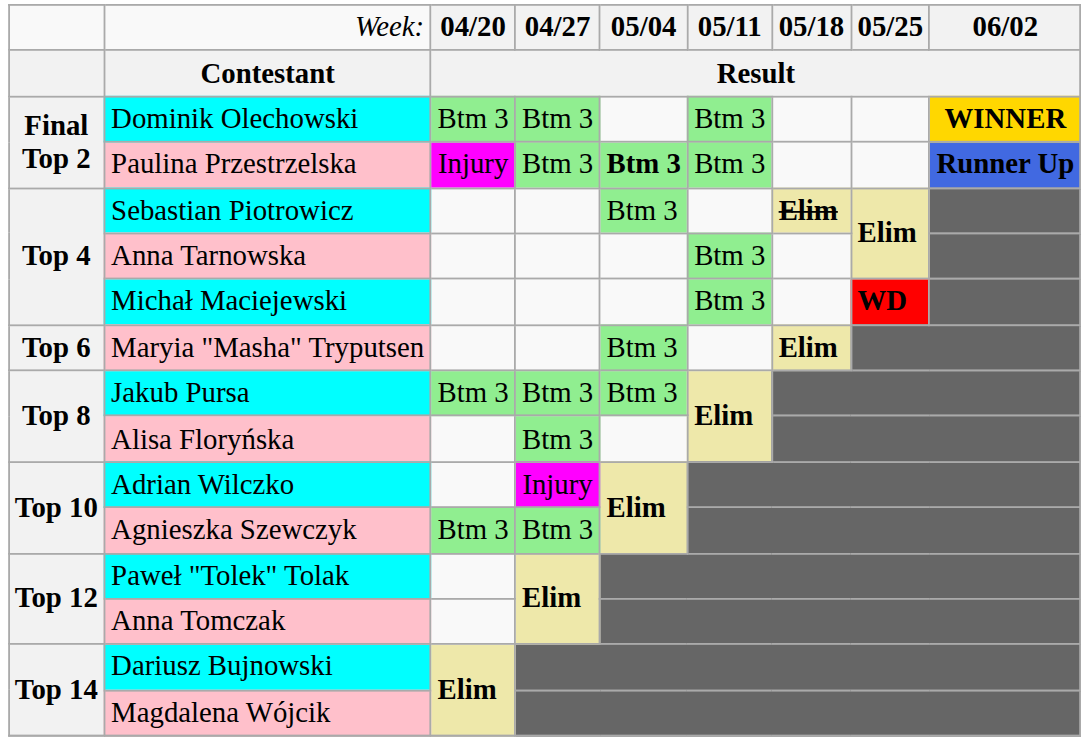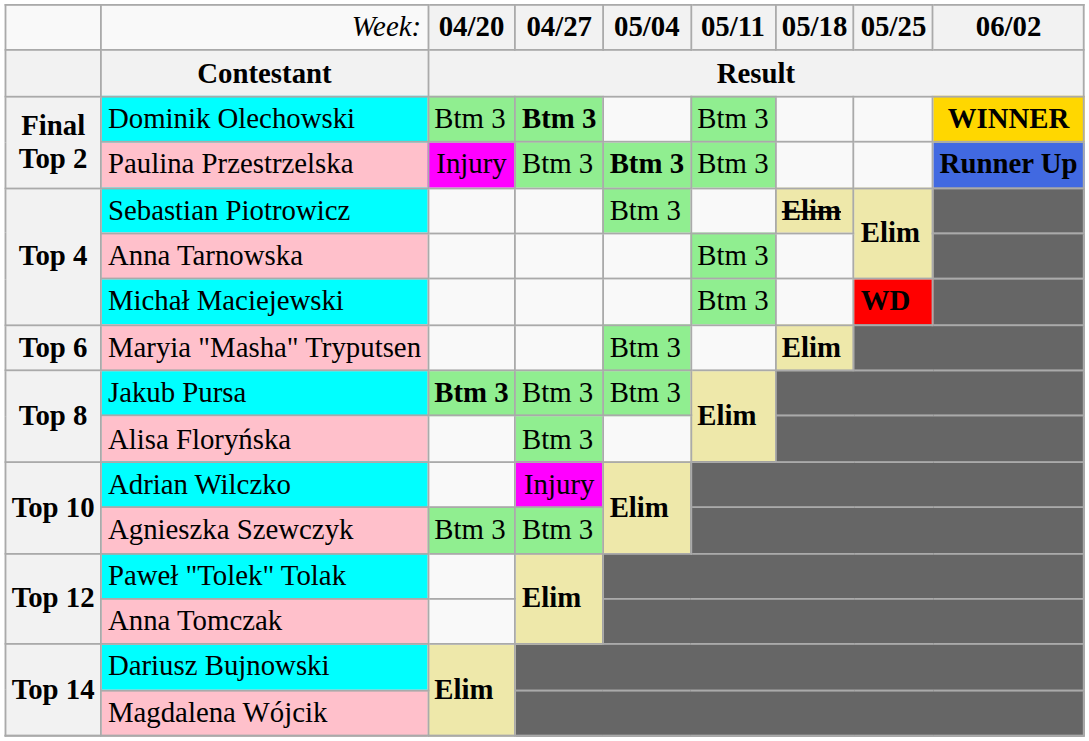(558, 118) normal -> (559, 118) bold
(473, 392) normal -> (472, 392) bold
